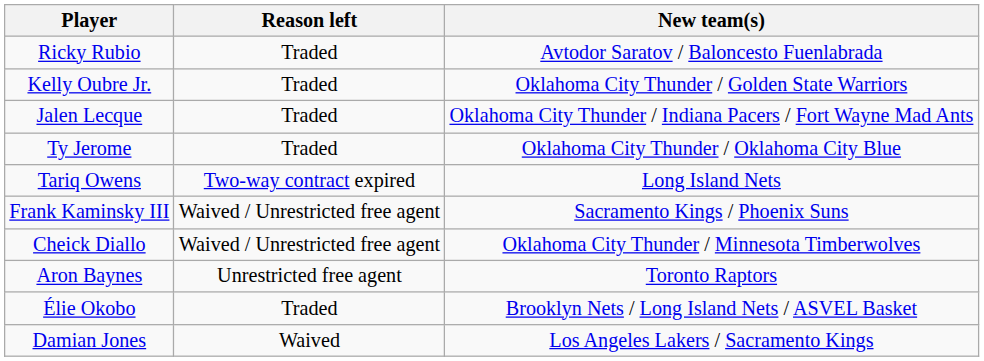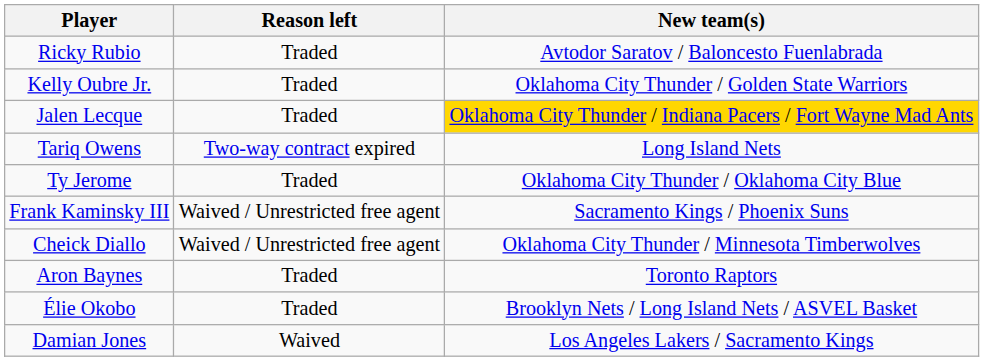(711, 116) no background -> (711, 116) gold background
rows swapped: (89, 148) <-> (89, 180)
(309, 276) Unrestricted free agent -> (309, 276) Traded
